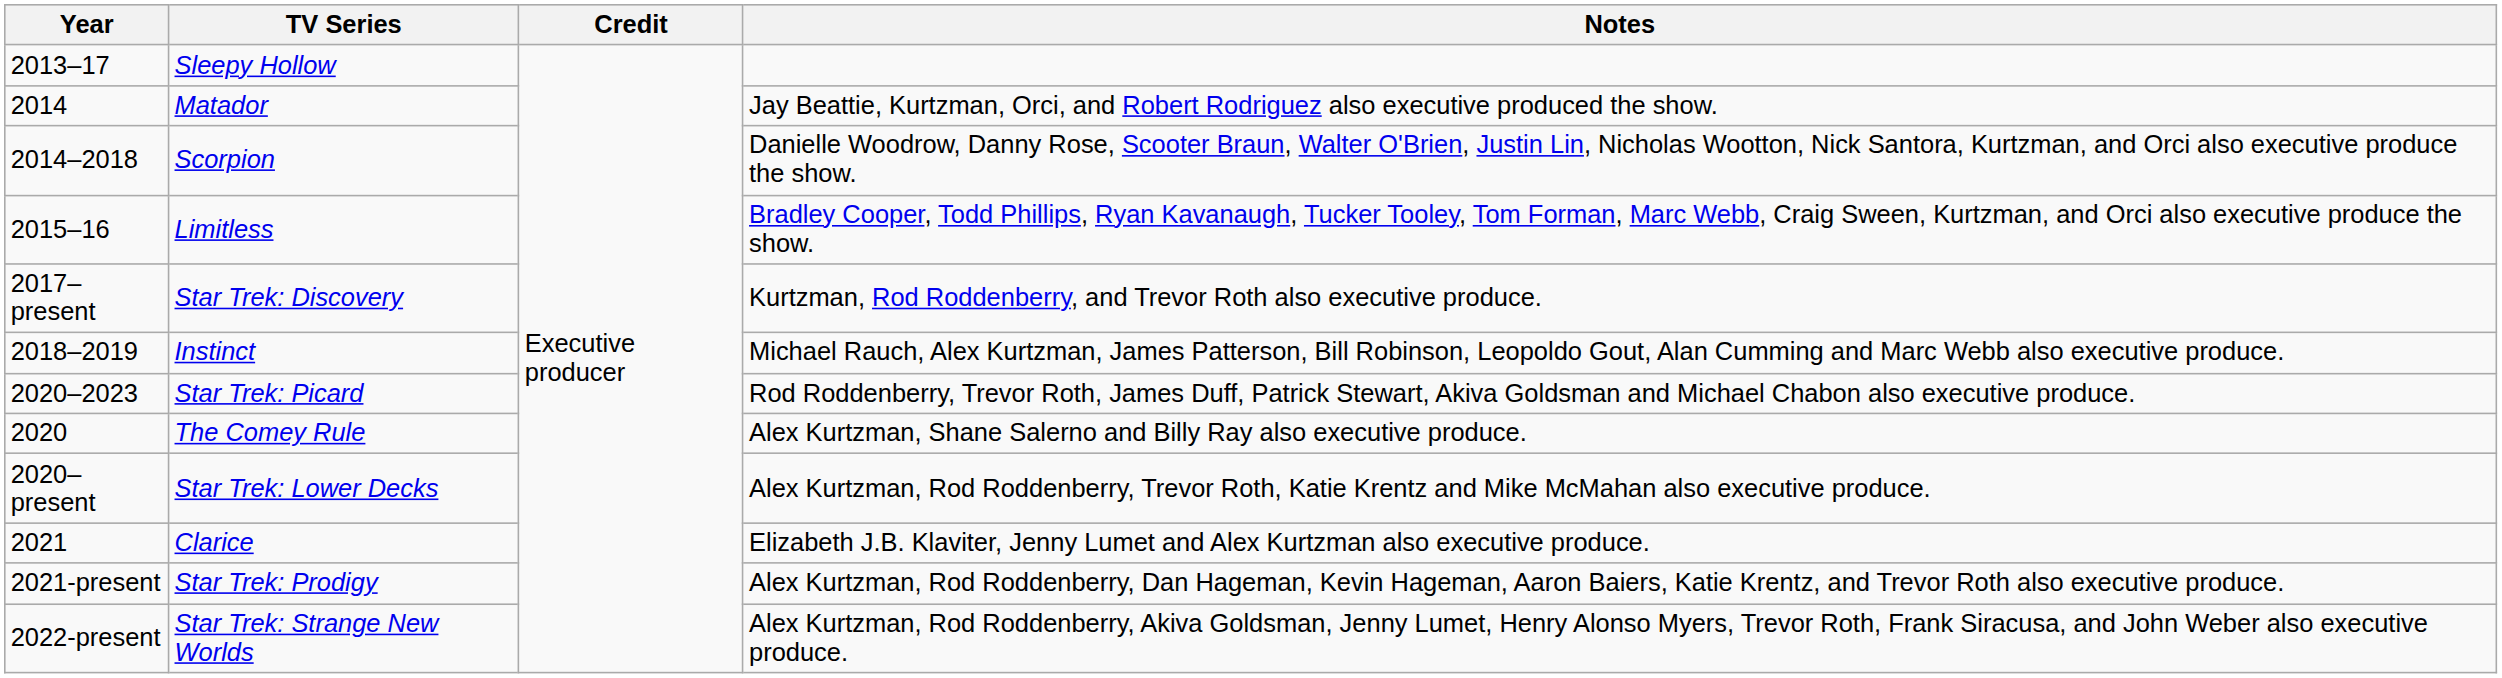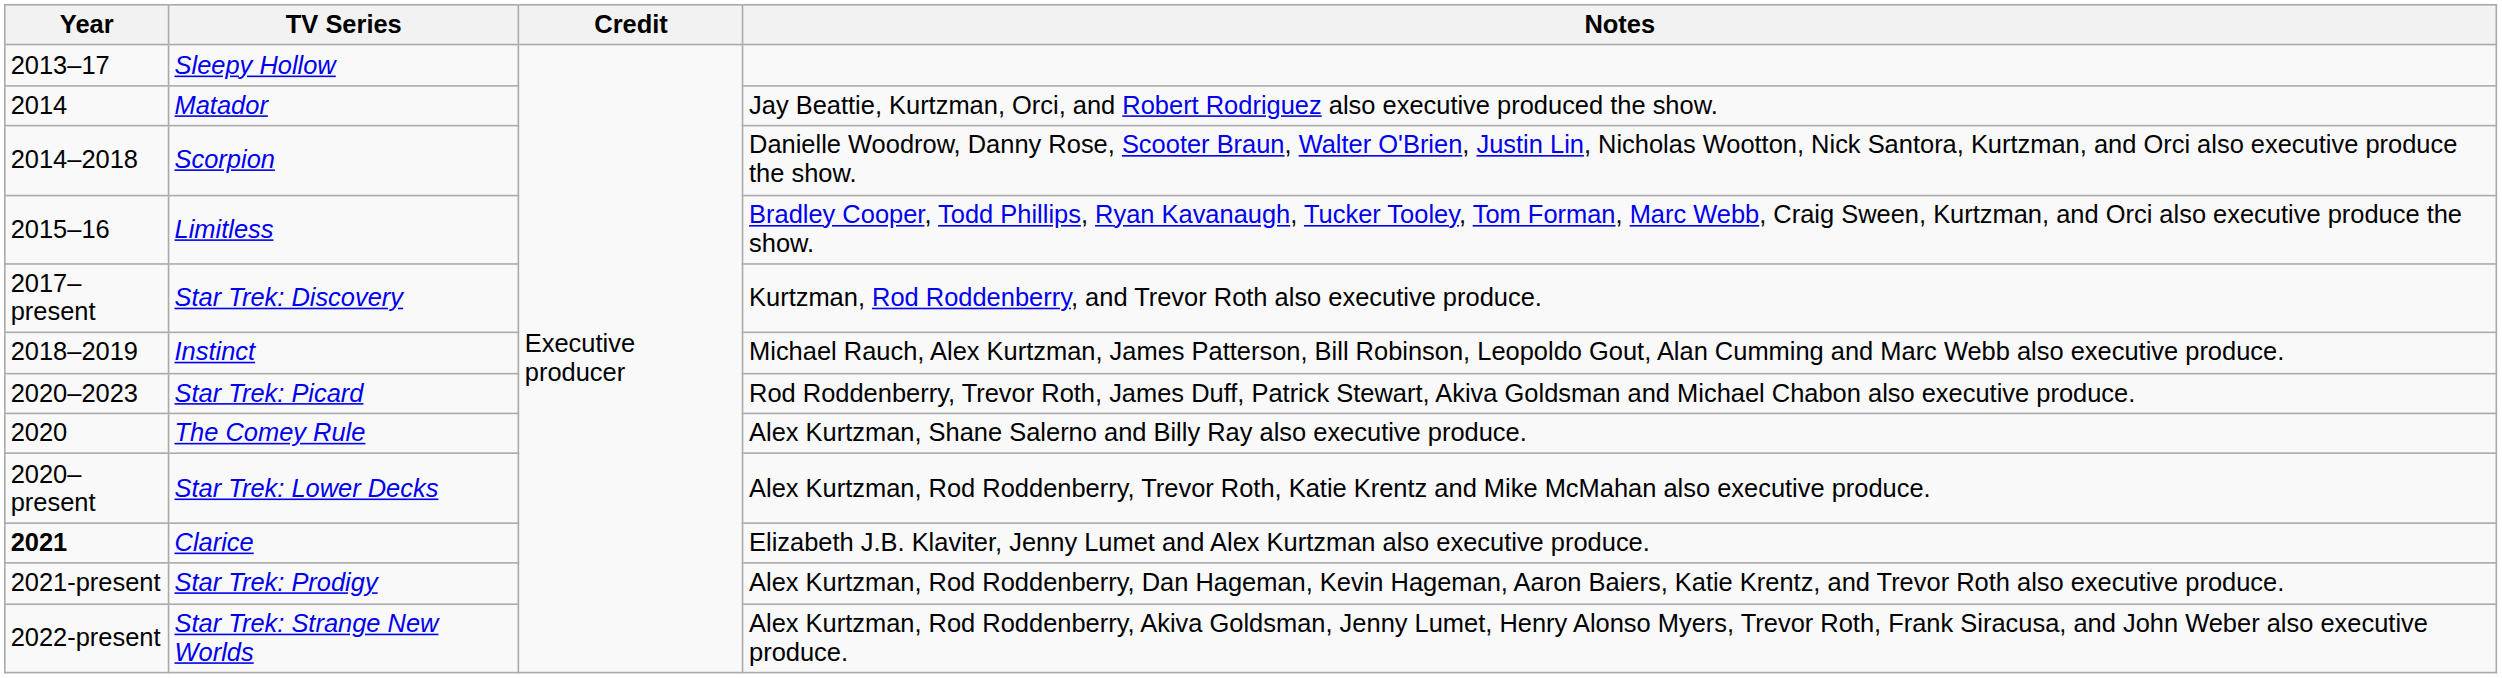(39, 542) normal -> (39, 542) bold
